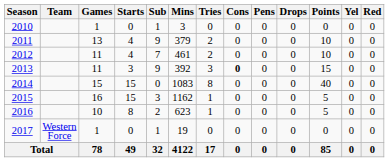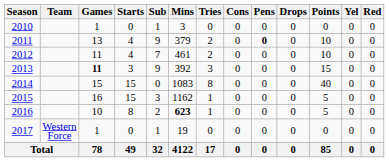(264, 40) normal -> (264, 40) bold
(97, 69) normal -> (97, 69) bold
(238, 69) bold -> (238, 69) normal
(183, 112) normal -> (183, 112) bold
